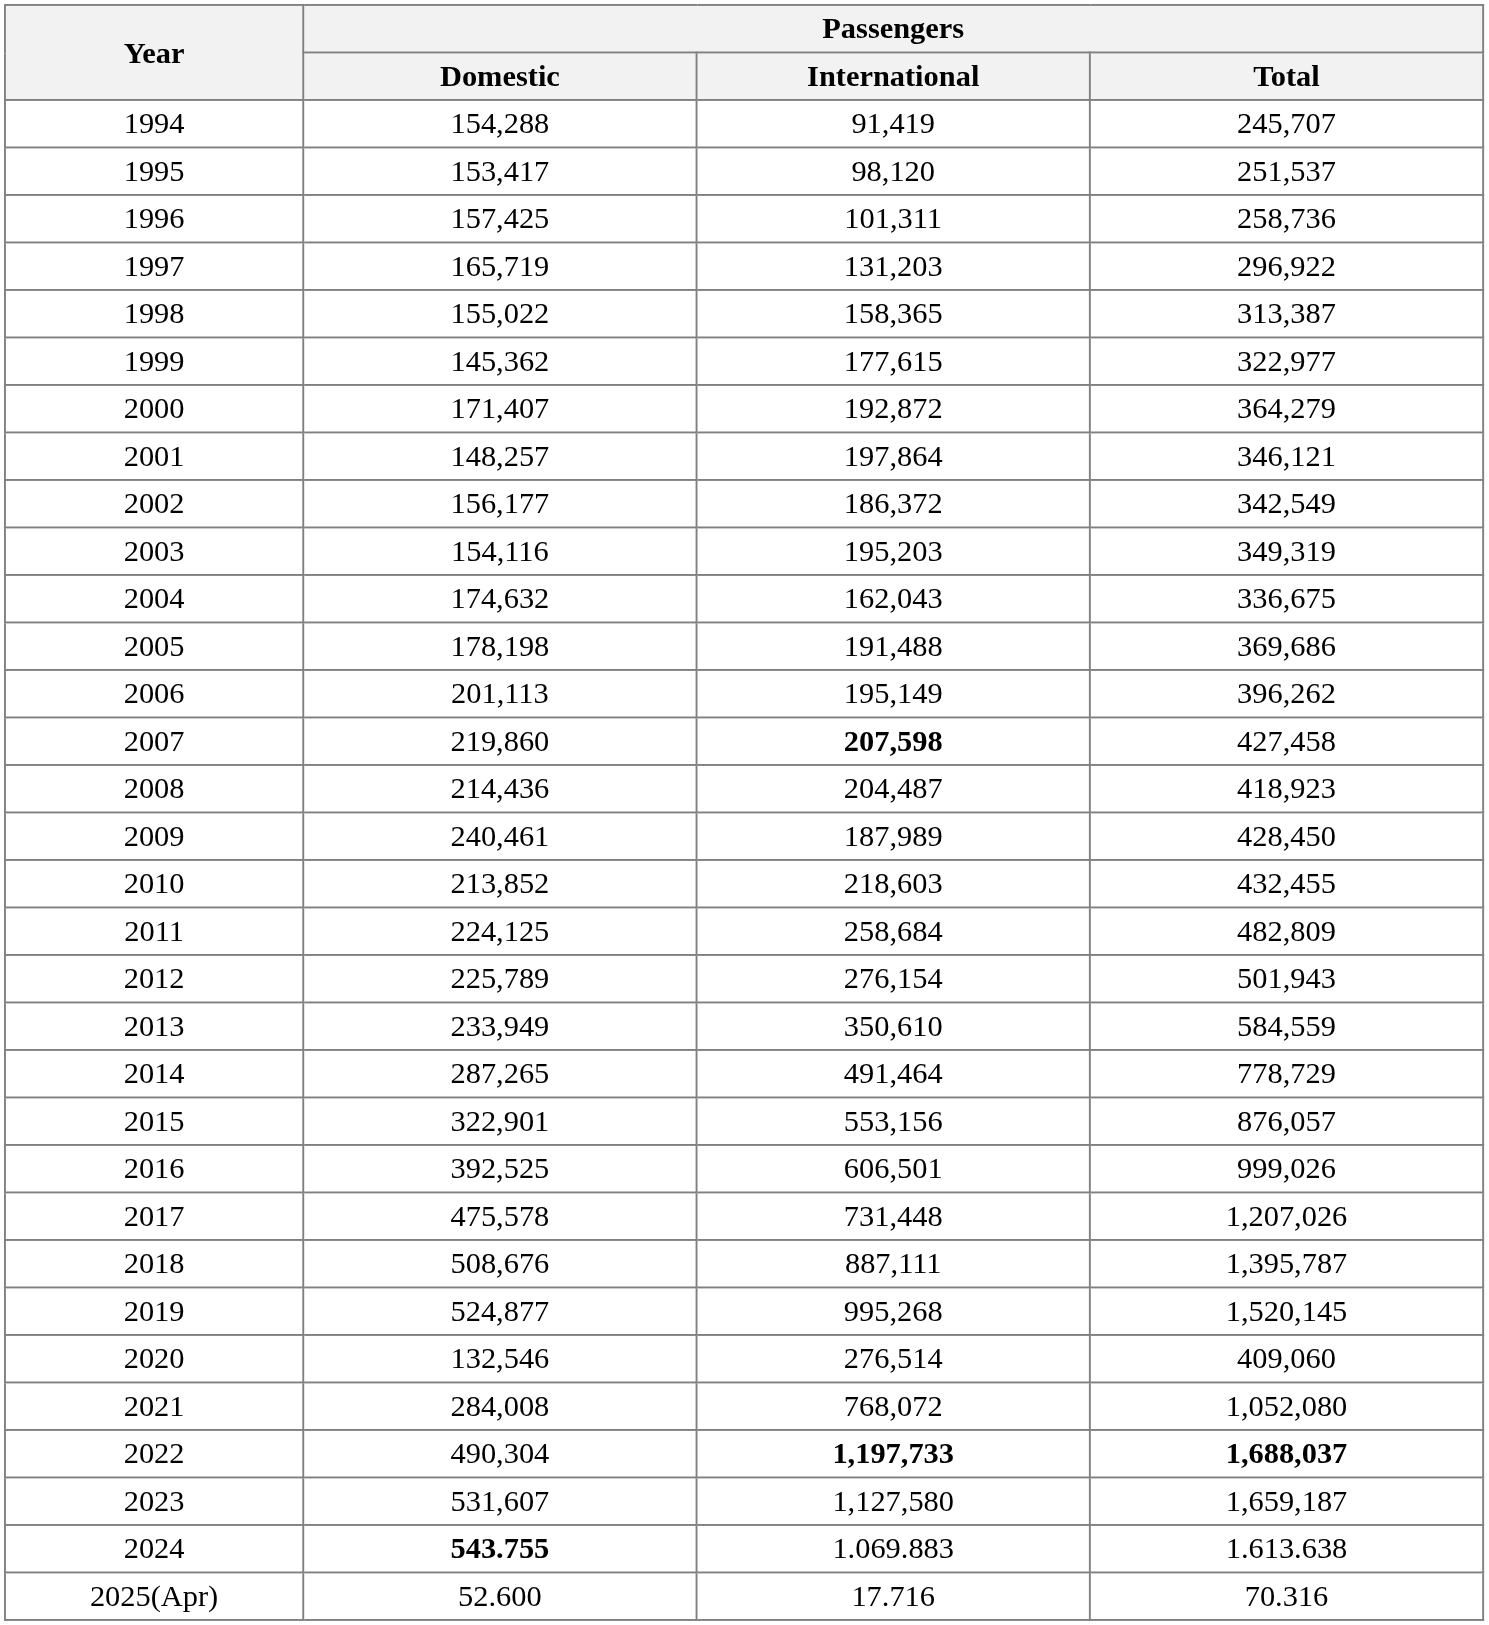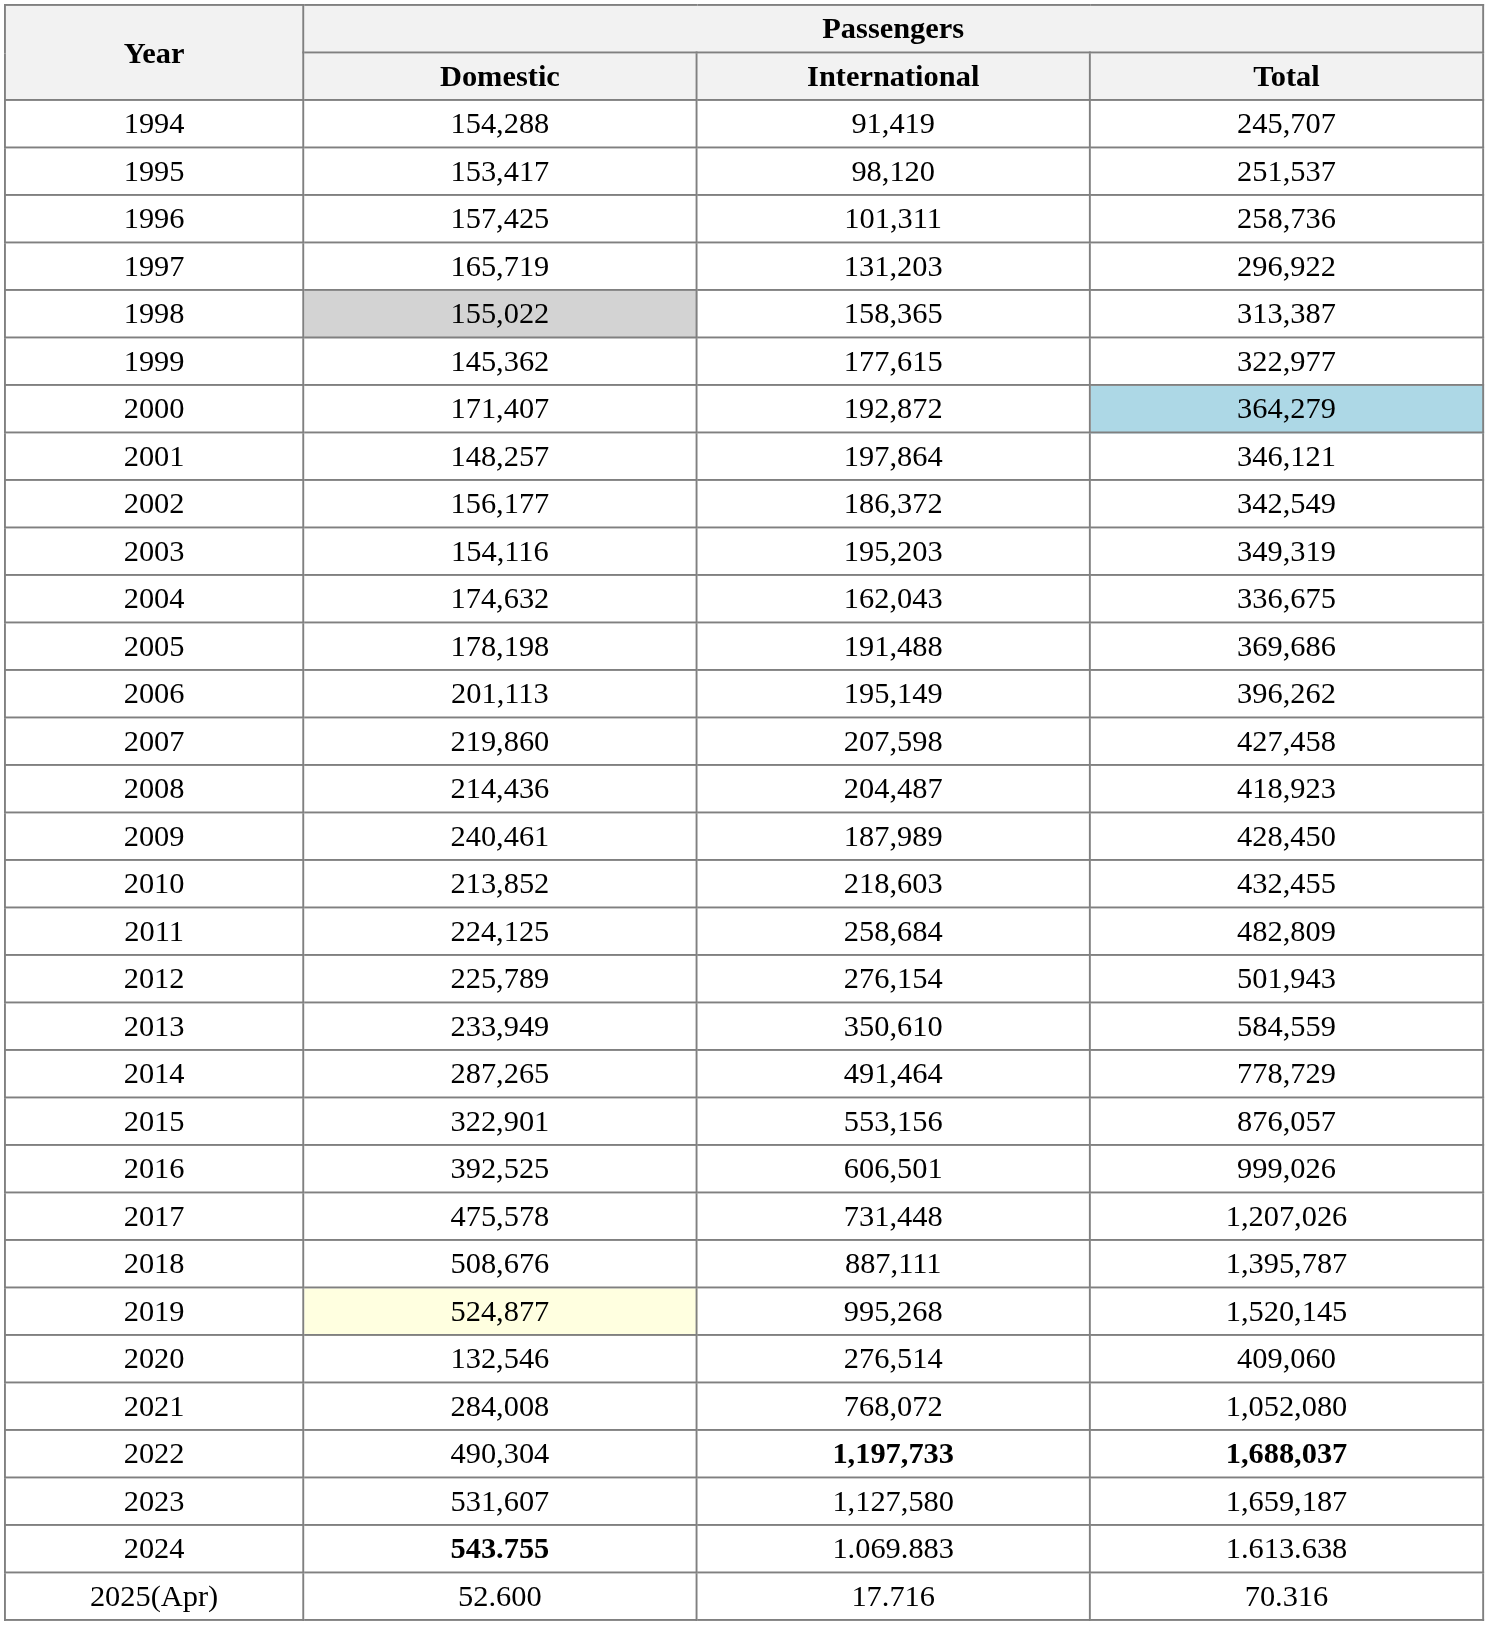(500, 313) no background -> (500, 313) lightgrey background
(1286, 408) no background -> (1286, 408) lightblue background
(893, 740) bold -> (893, 740) normal
(500, 1310) no background -> (500, 1310) lightyellow background
